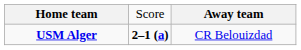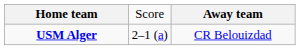(150, 34) bold -> (150, 34) normal
